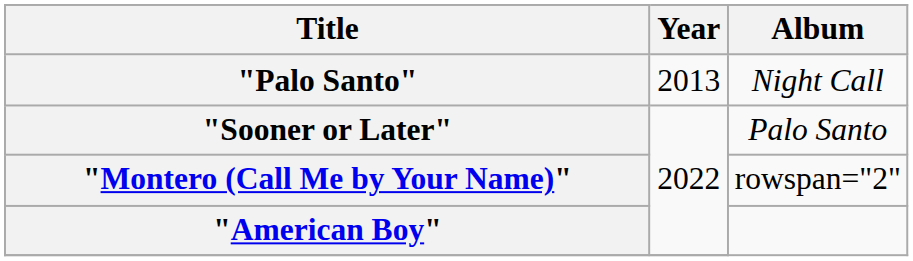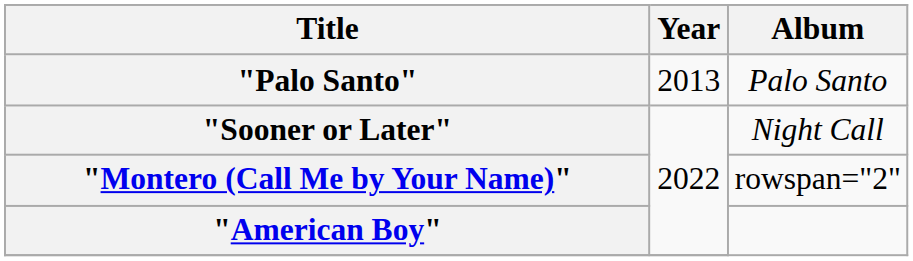(818, 79) Night Call -> (818, 79) Palo Santo
(818, 129) Palo Santo -> (818, 129) Night Call
